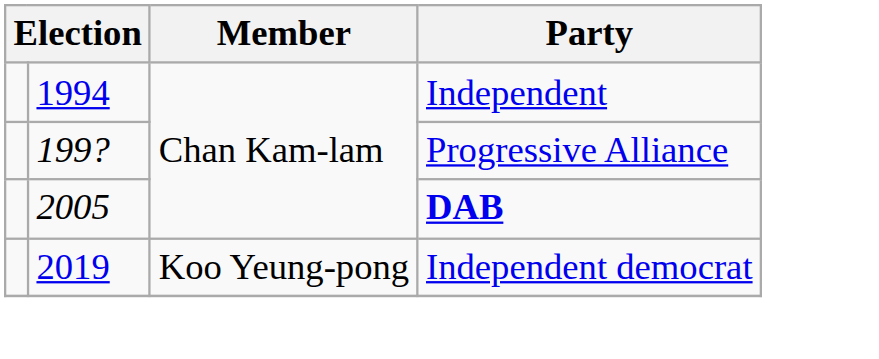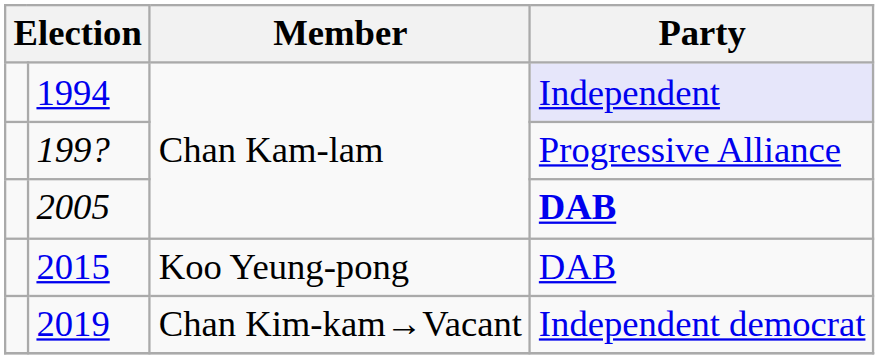(517, 91) no background -> (629, 91) lavender background
+ row: (73, 265)
(284, 265) Koo Yeung-pong -> (340, 324) Chan Kim-kam→Vacant
